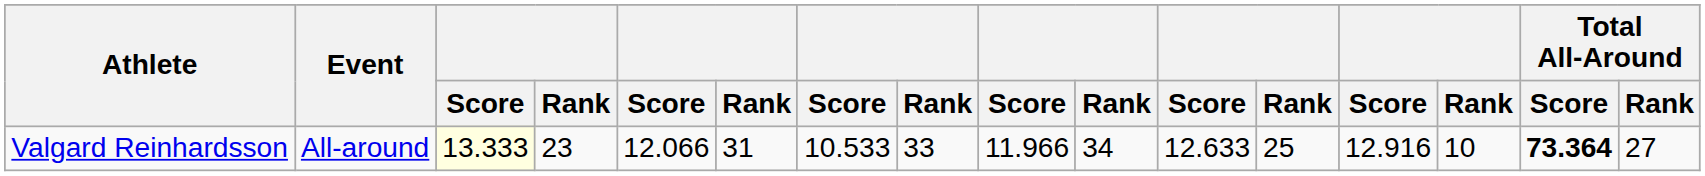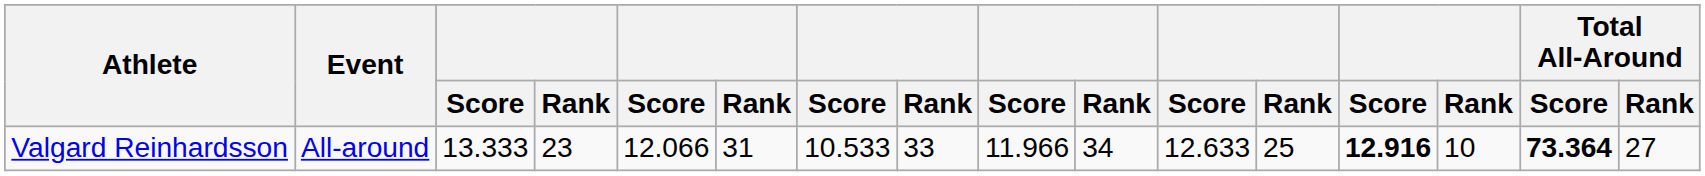(485, 147) lightyellow background -> (485, 147) no background
(1388, 147) normal -> (1388, 147) bold
